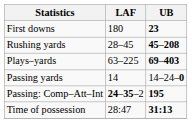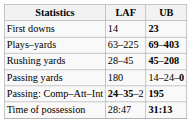(116, 29) 180 -> (113, 29) 14
rows swapped: (31, 61) <-> (36, 45)
(113, 77) 14 -> (116, 77) 180
